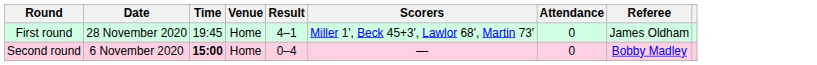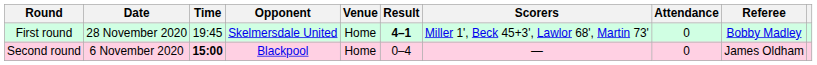+ column: (283, 13)
(287, 32) normal -> (401, 32) bold
(649, 32) James Oldham -> (764, 32) Bobby Madley
(649, 51) Bobby Madley -> (764, 51) James Oldham
